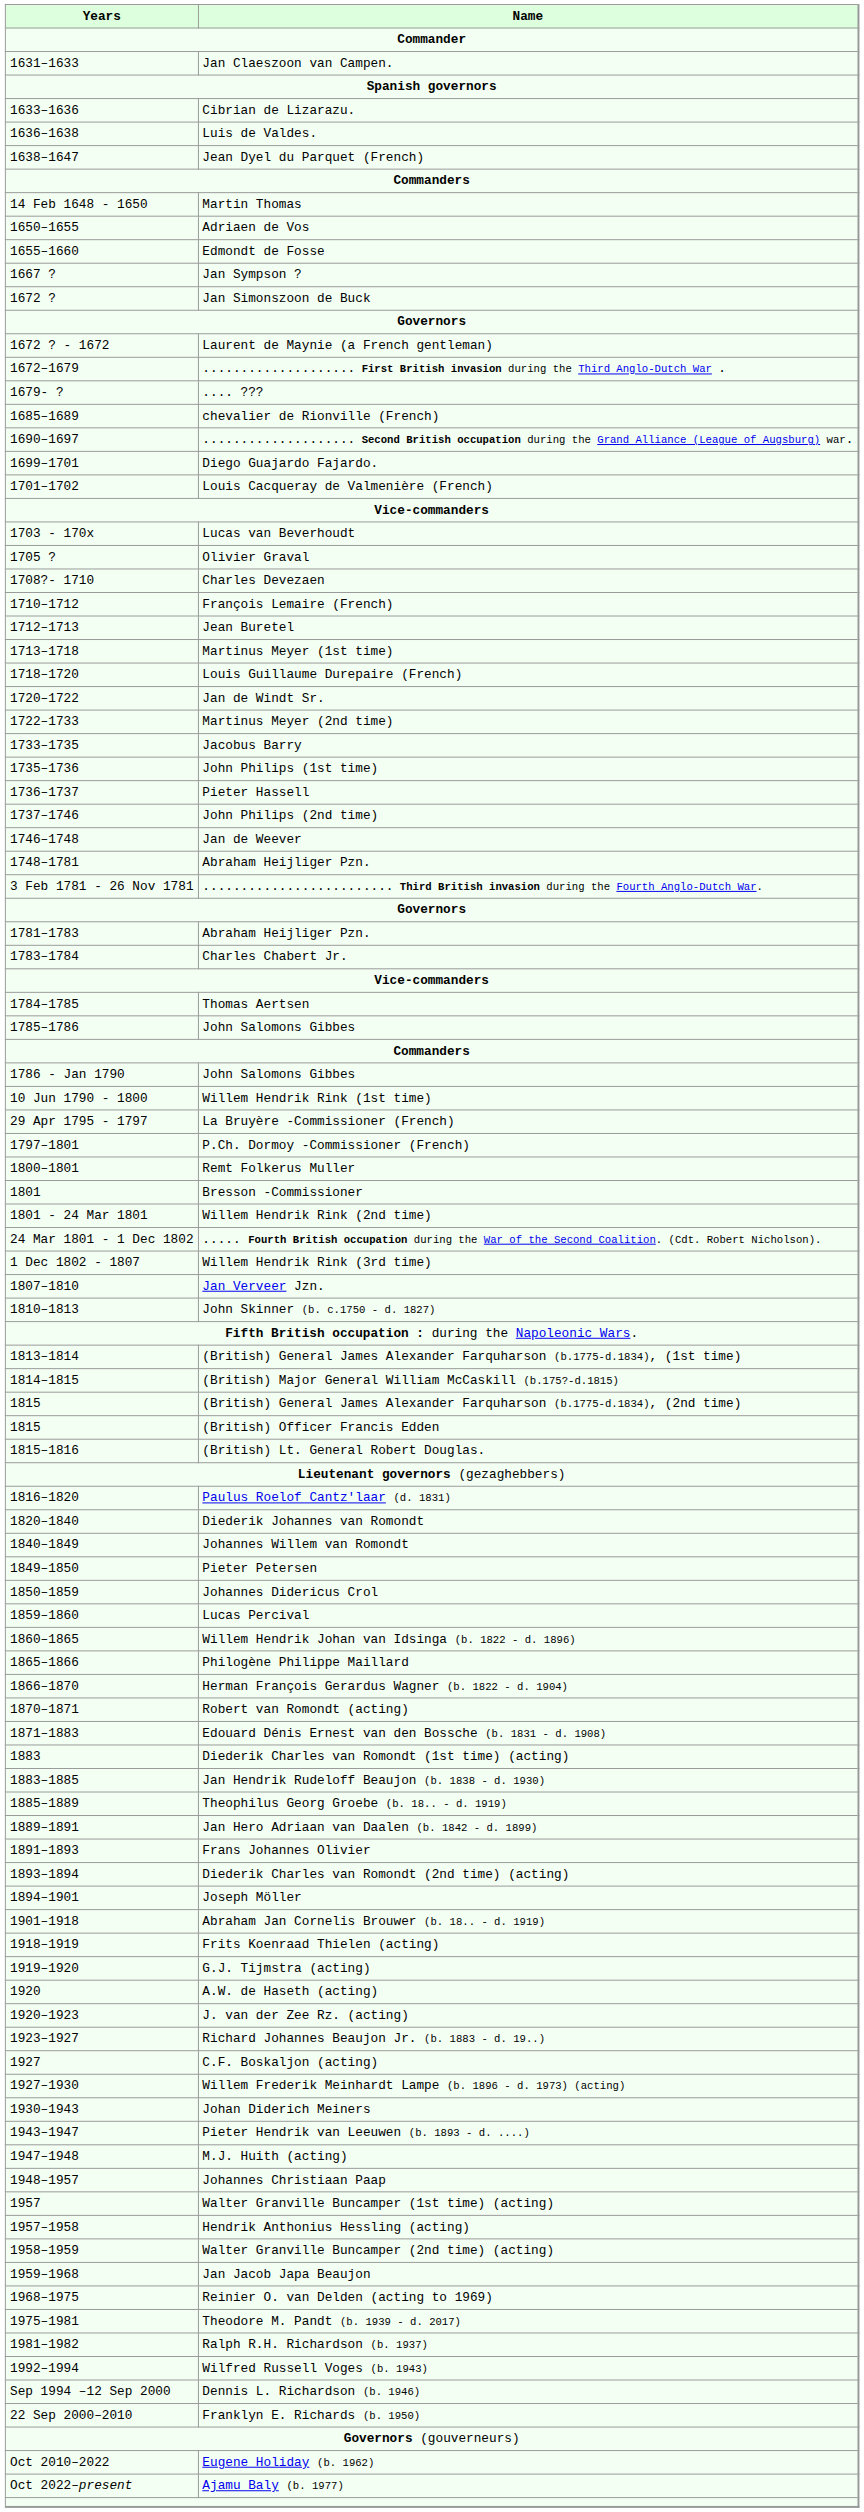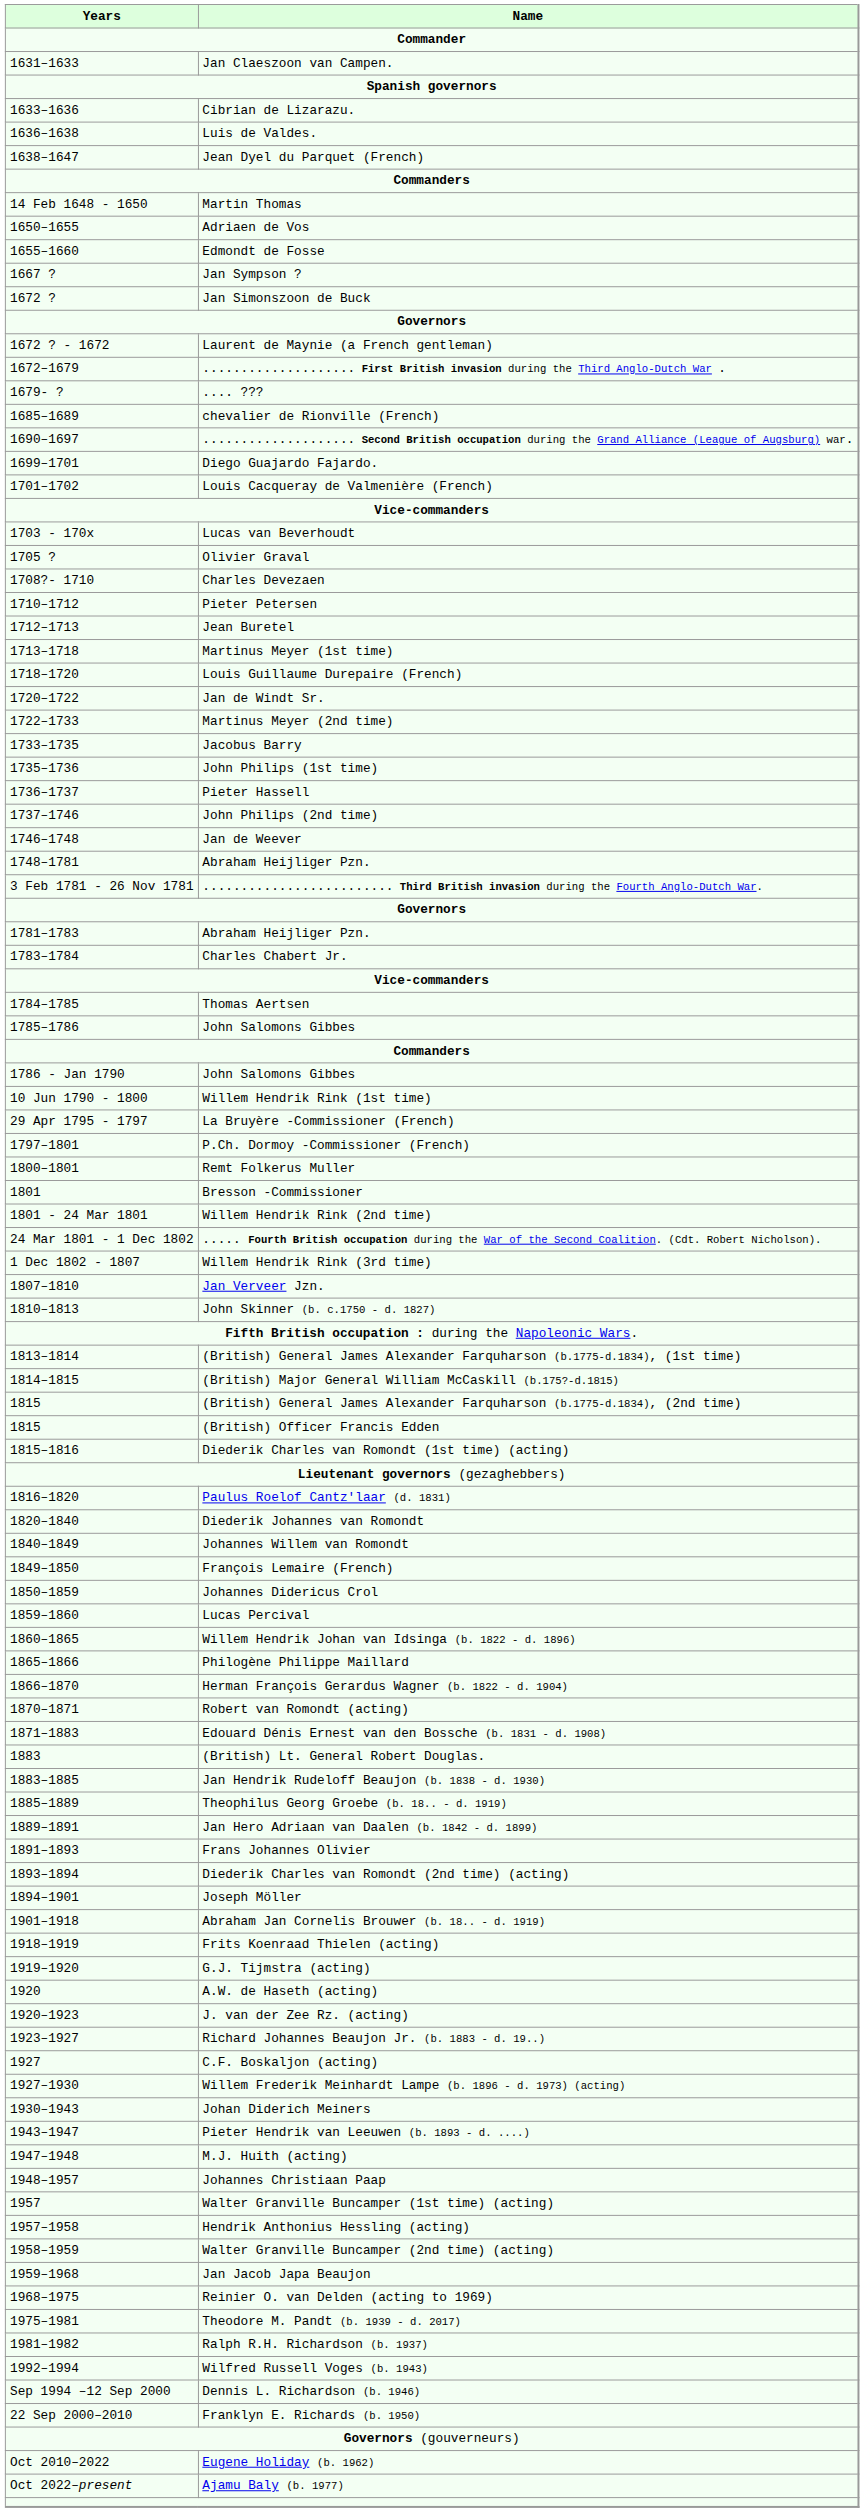(298, 604) François Lemaire (French) -> (260, 604) Pieter Petersen
(344, 1451) (British) Lt. General Robert Douglas. -> (386, 1451) Diederik Charles van Romondt (1st time) (acting)
(260, 1569) Pieter Petersen -> (298, 1569) François Lemaire (French)
(386, 1757) Diederik Charles van Romondt (1st time) (acting) -> (344, 1757) (British) Lt. General Robert Douglas.
